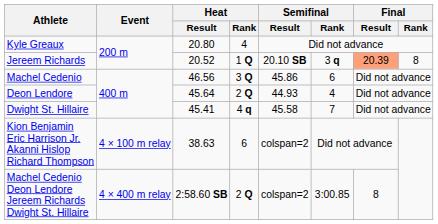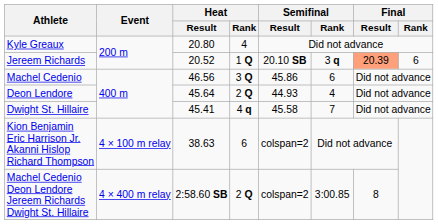(416, 61) 8 -> (416, 61) 6
